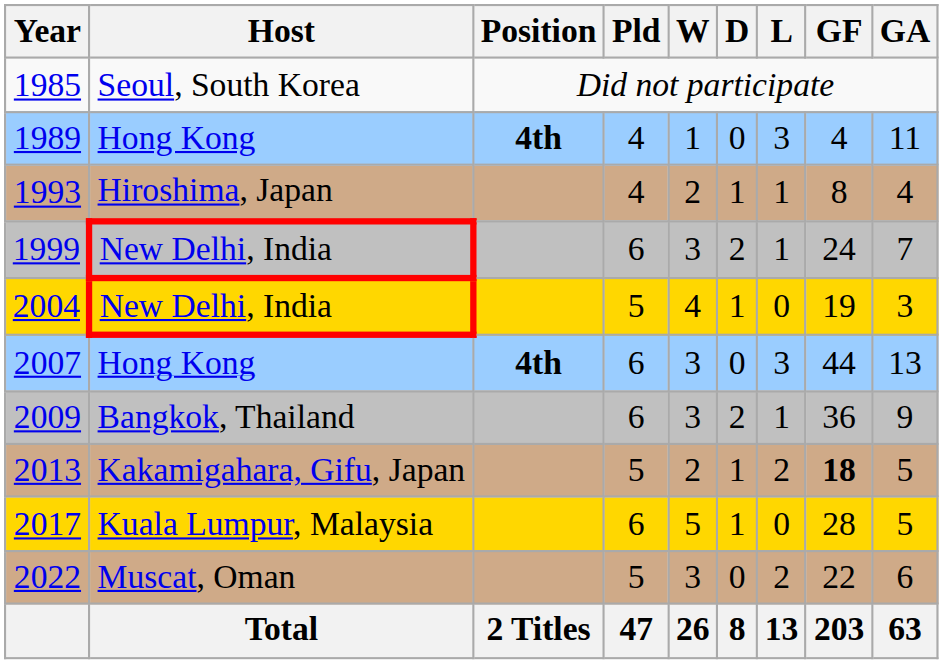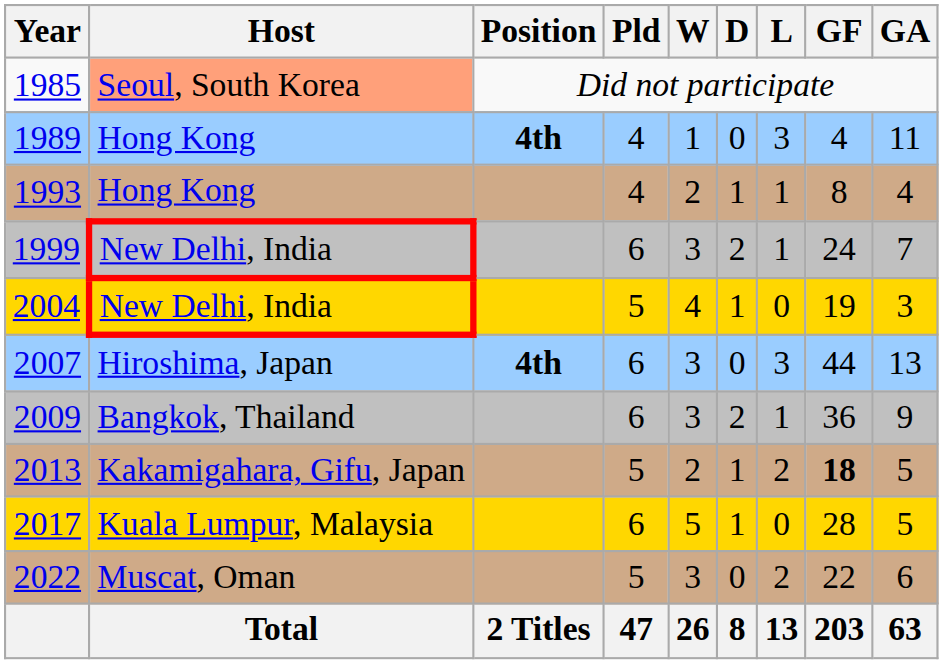(229, 84) no background -> (229, 84) lightsalmon background
(215, 191) Hiroshima, Japan -> (176, 191) Hong Kong
(176, 363) Hong Kong -> (215, 363) Hiroshima, Japan
